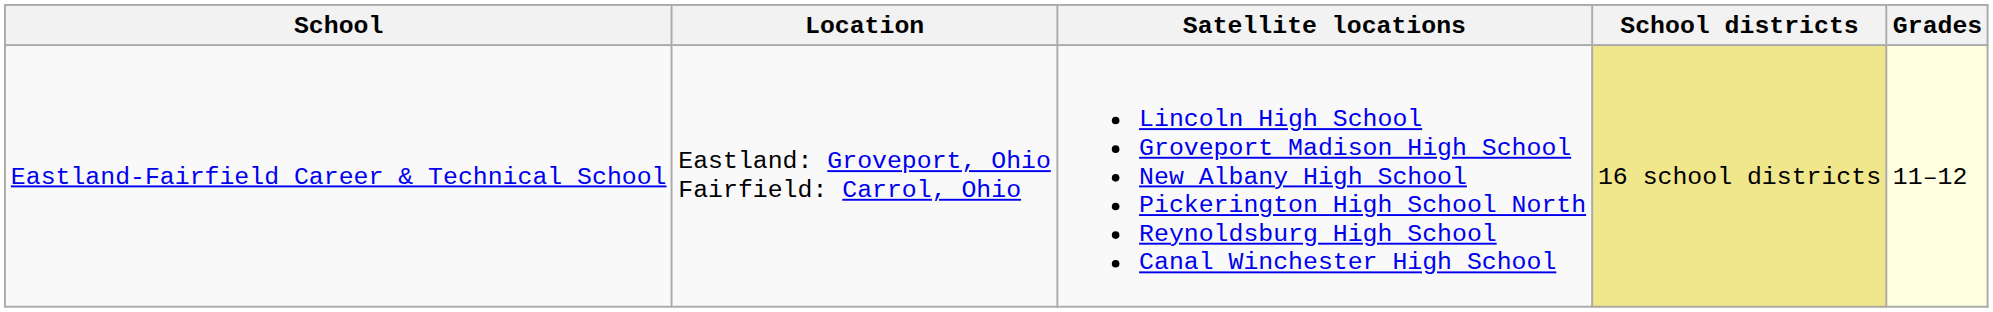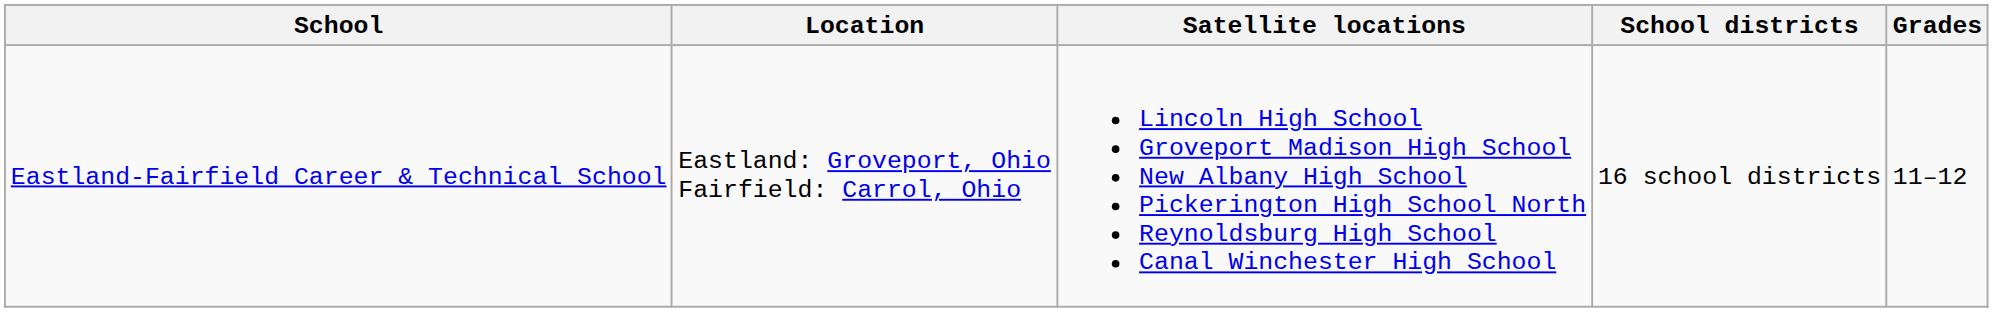(1739, 176) khaki background -> (1739, 176) no background
(1930, 176) lightyellow background -> (1930, 176) no background
